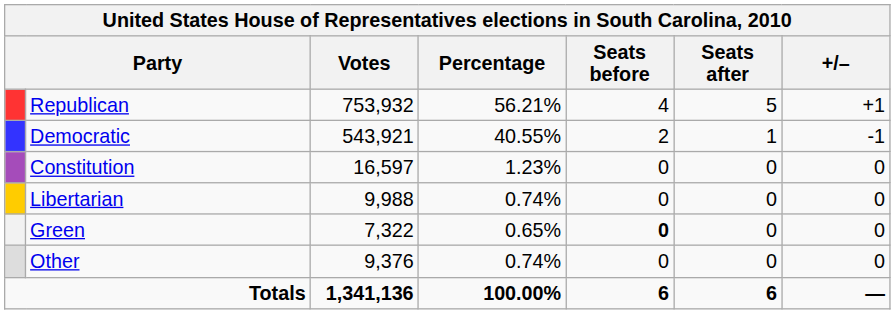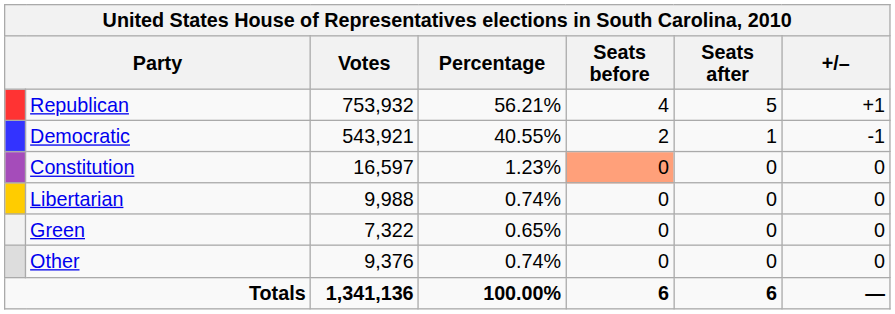(664, 168) no background -> (664, 168) lightsalmon background
(664, 230) bold -> (664, 230) normal
